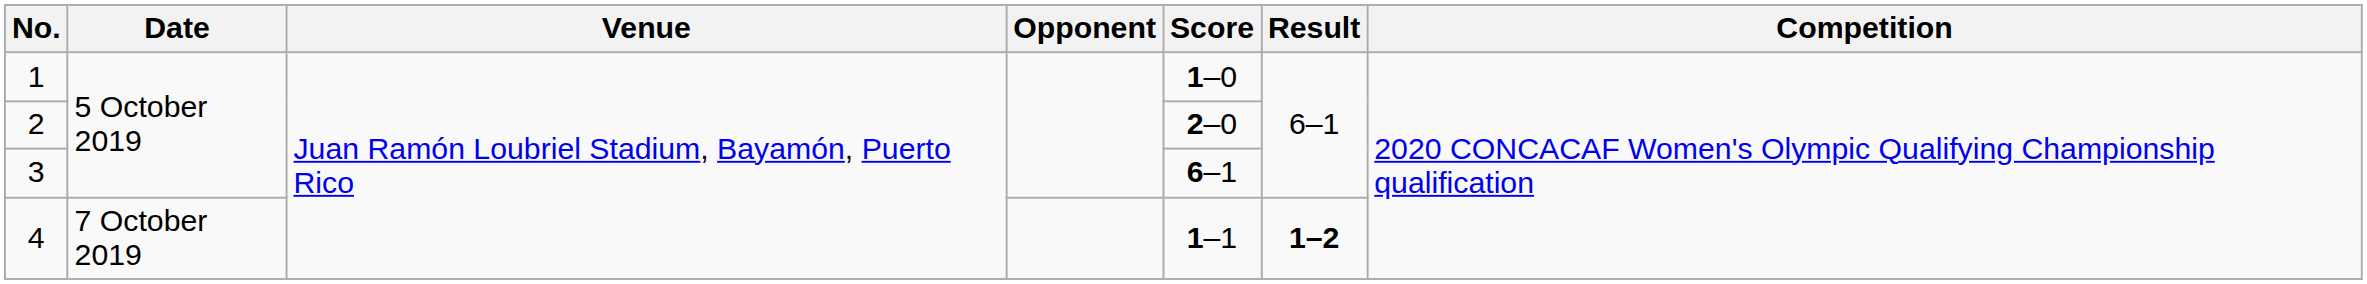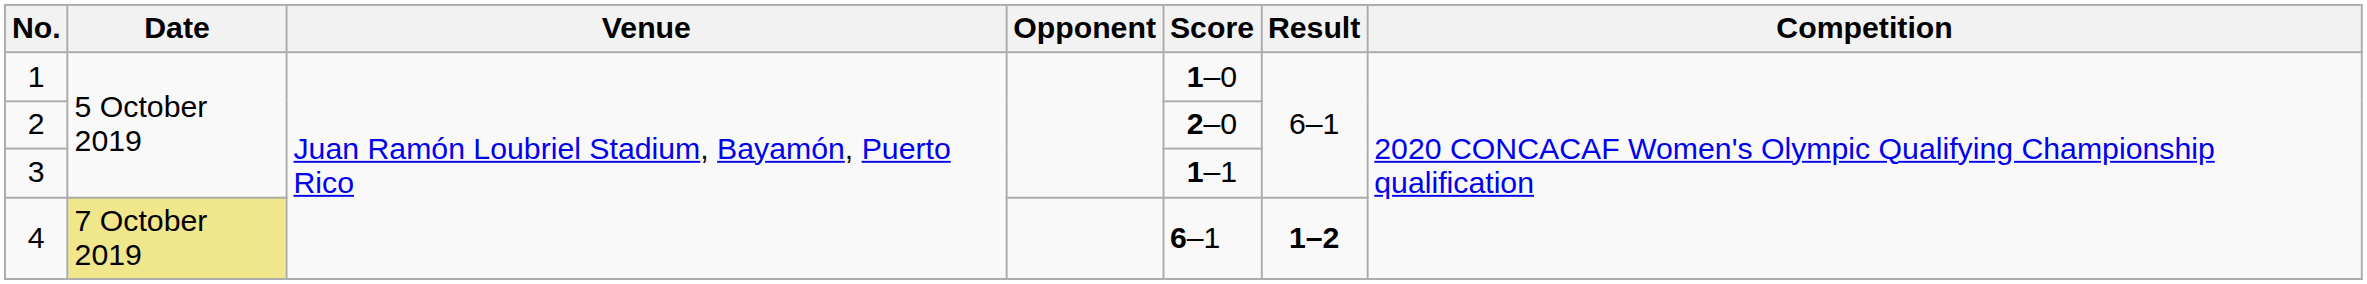(1212, 172) 6–1 -> (1212, 172) 1–1
(141, 237) no background -> (141, 237) khaki background
(1212, 237) 1–1 -> (1195, 237) 6–1
